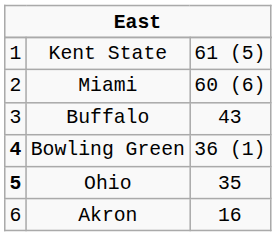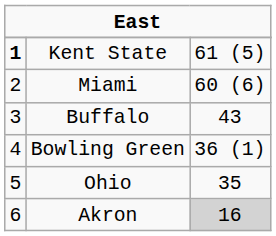(15, 54) normal -> (15, 54) bold
(15, 150) bold -> (15, 150) normal
(15, 183) bold -> (15, 183) normal
(230, 215) no background -> (230, 215) lightgrey background
